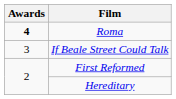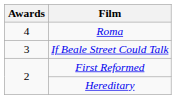(26, 31) bold -> (26, 31) normal
